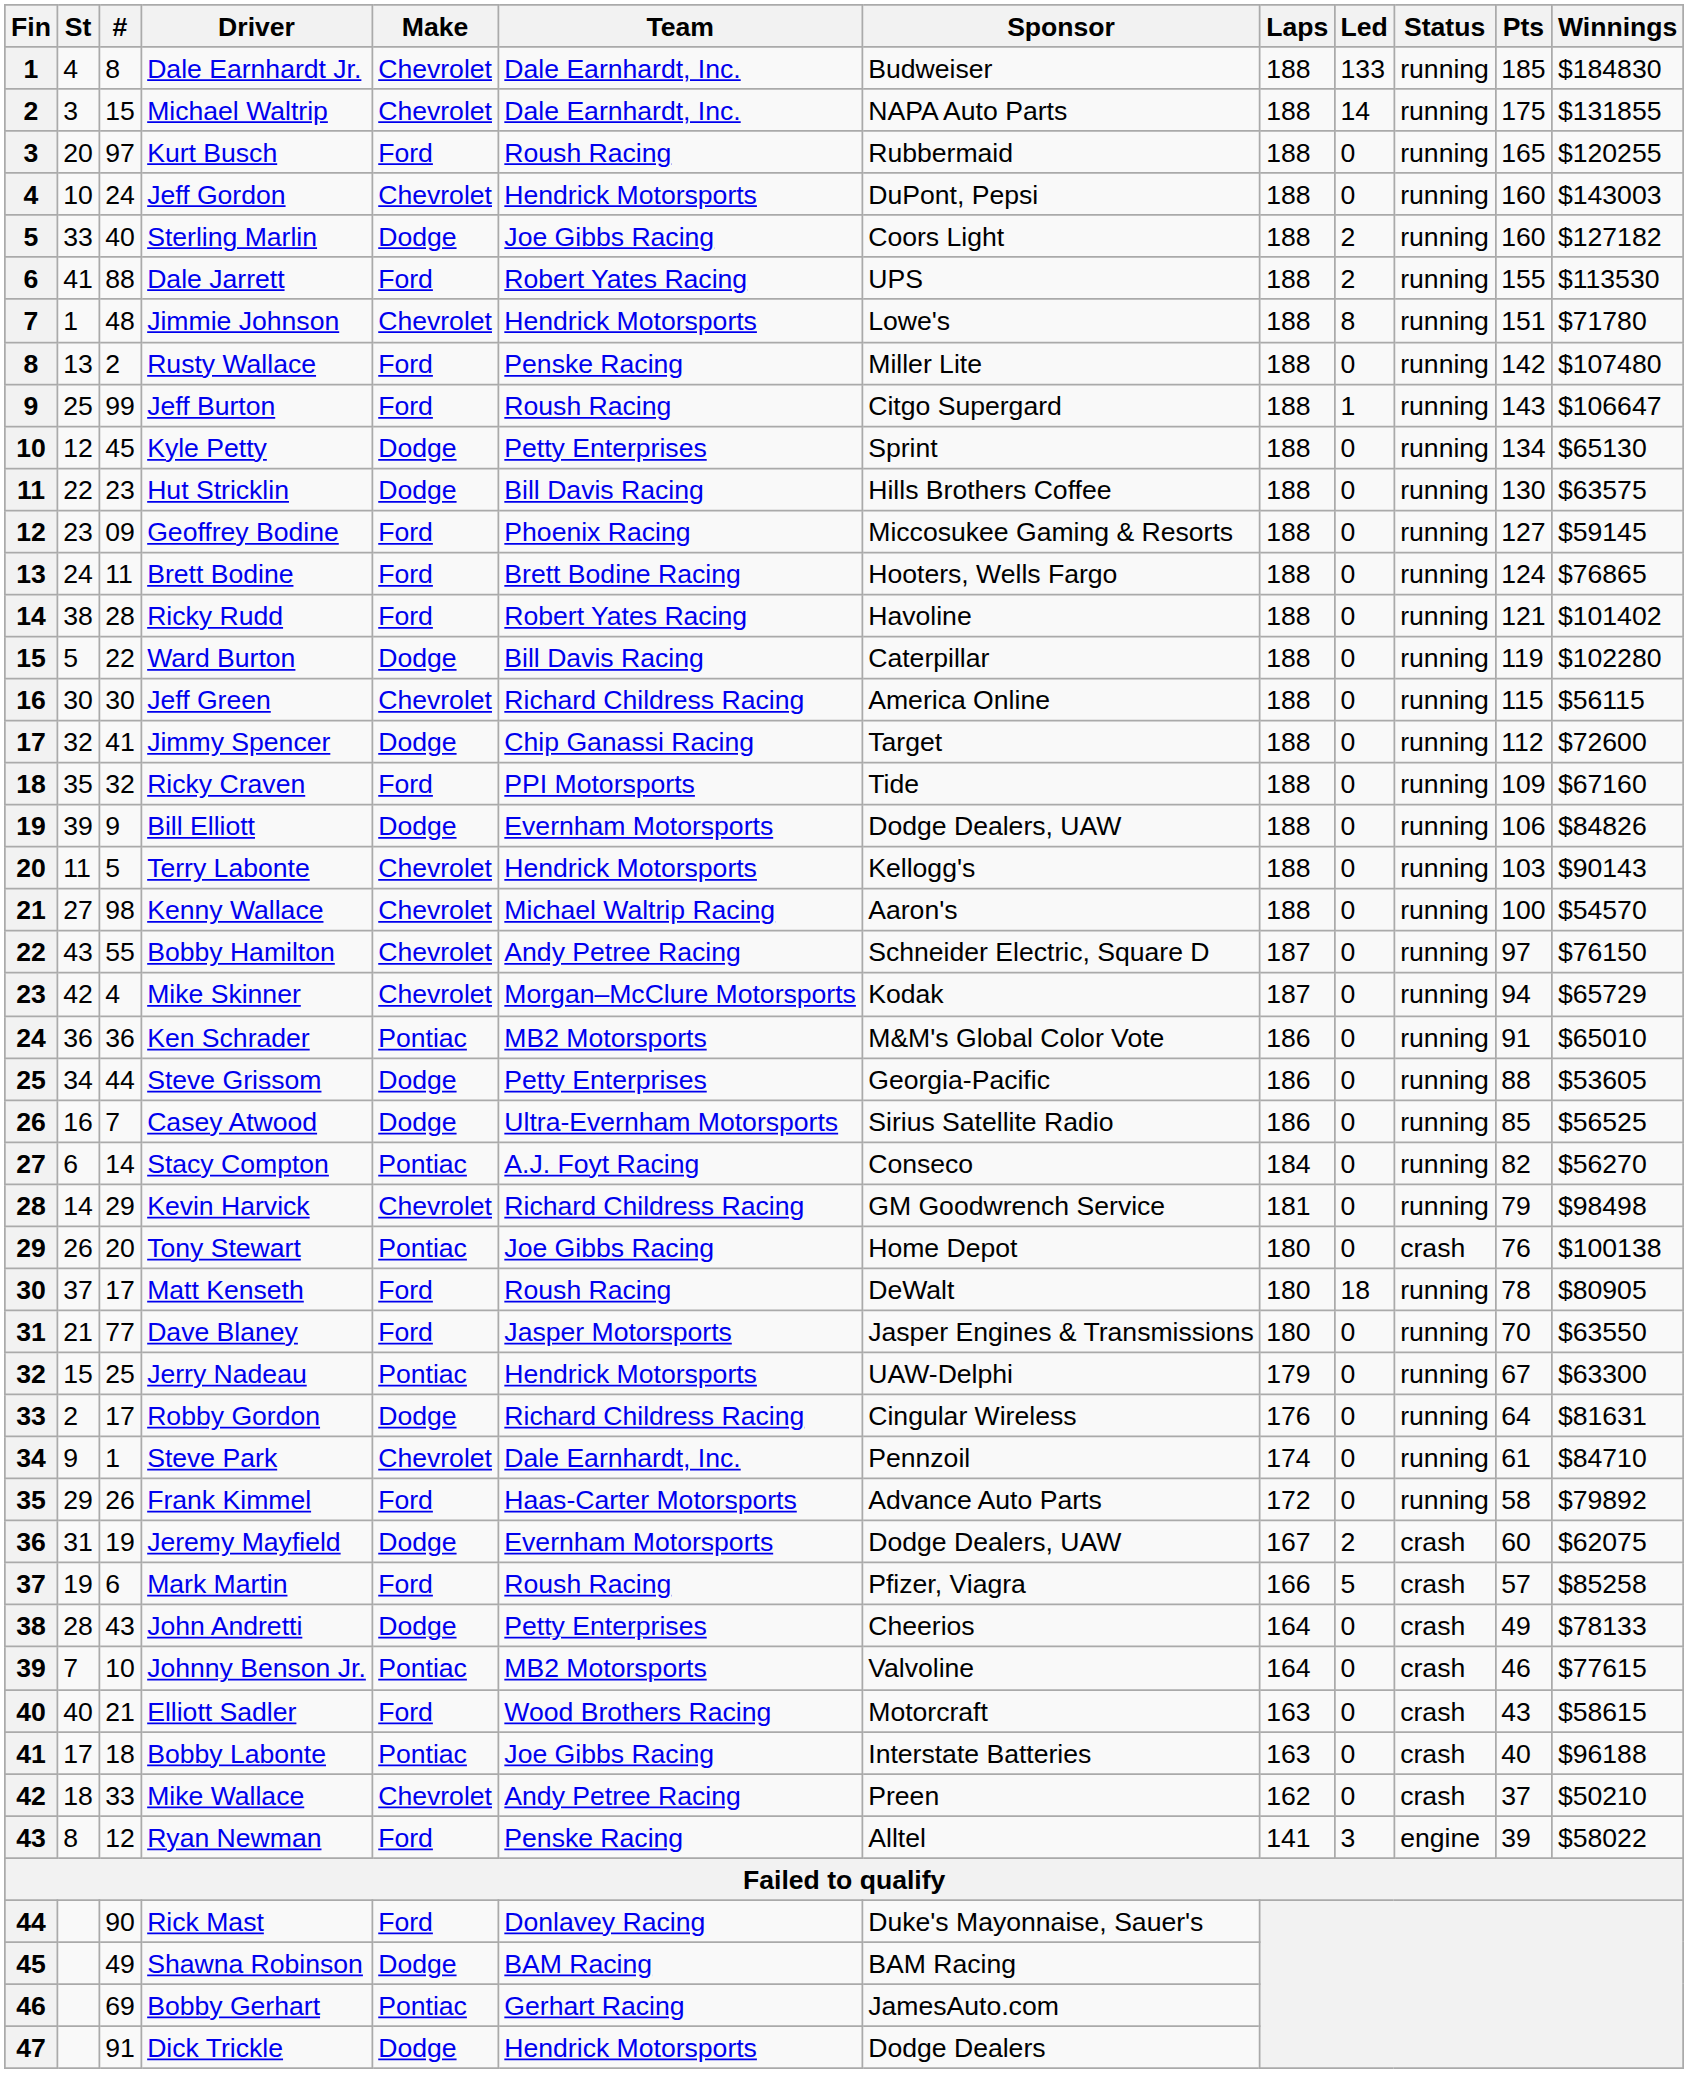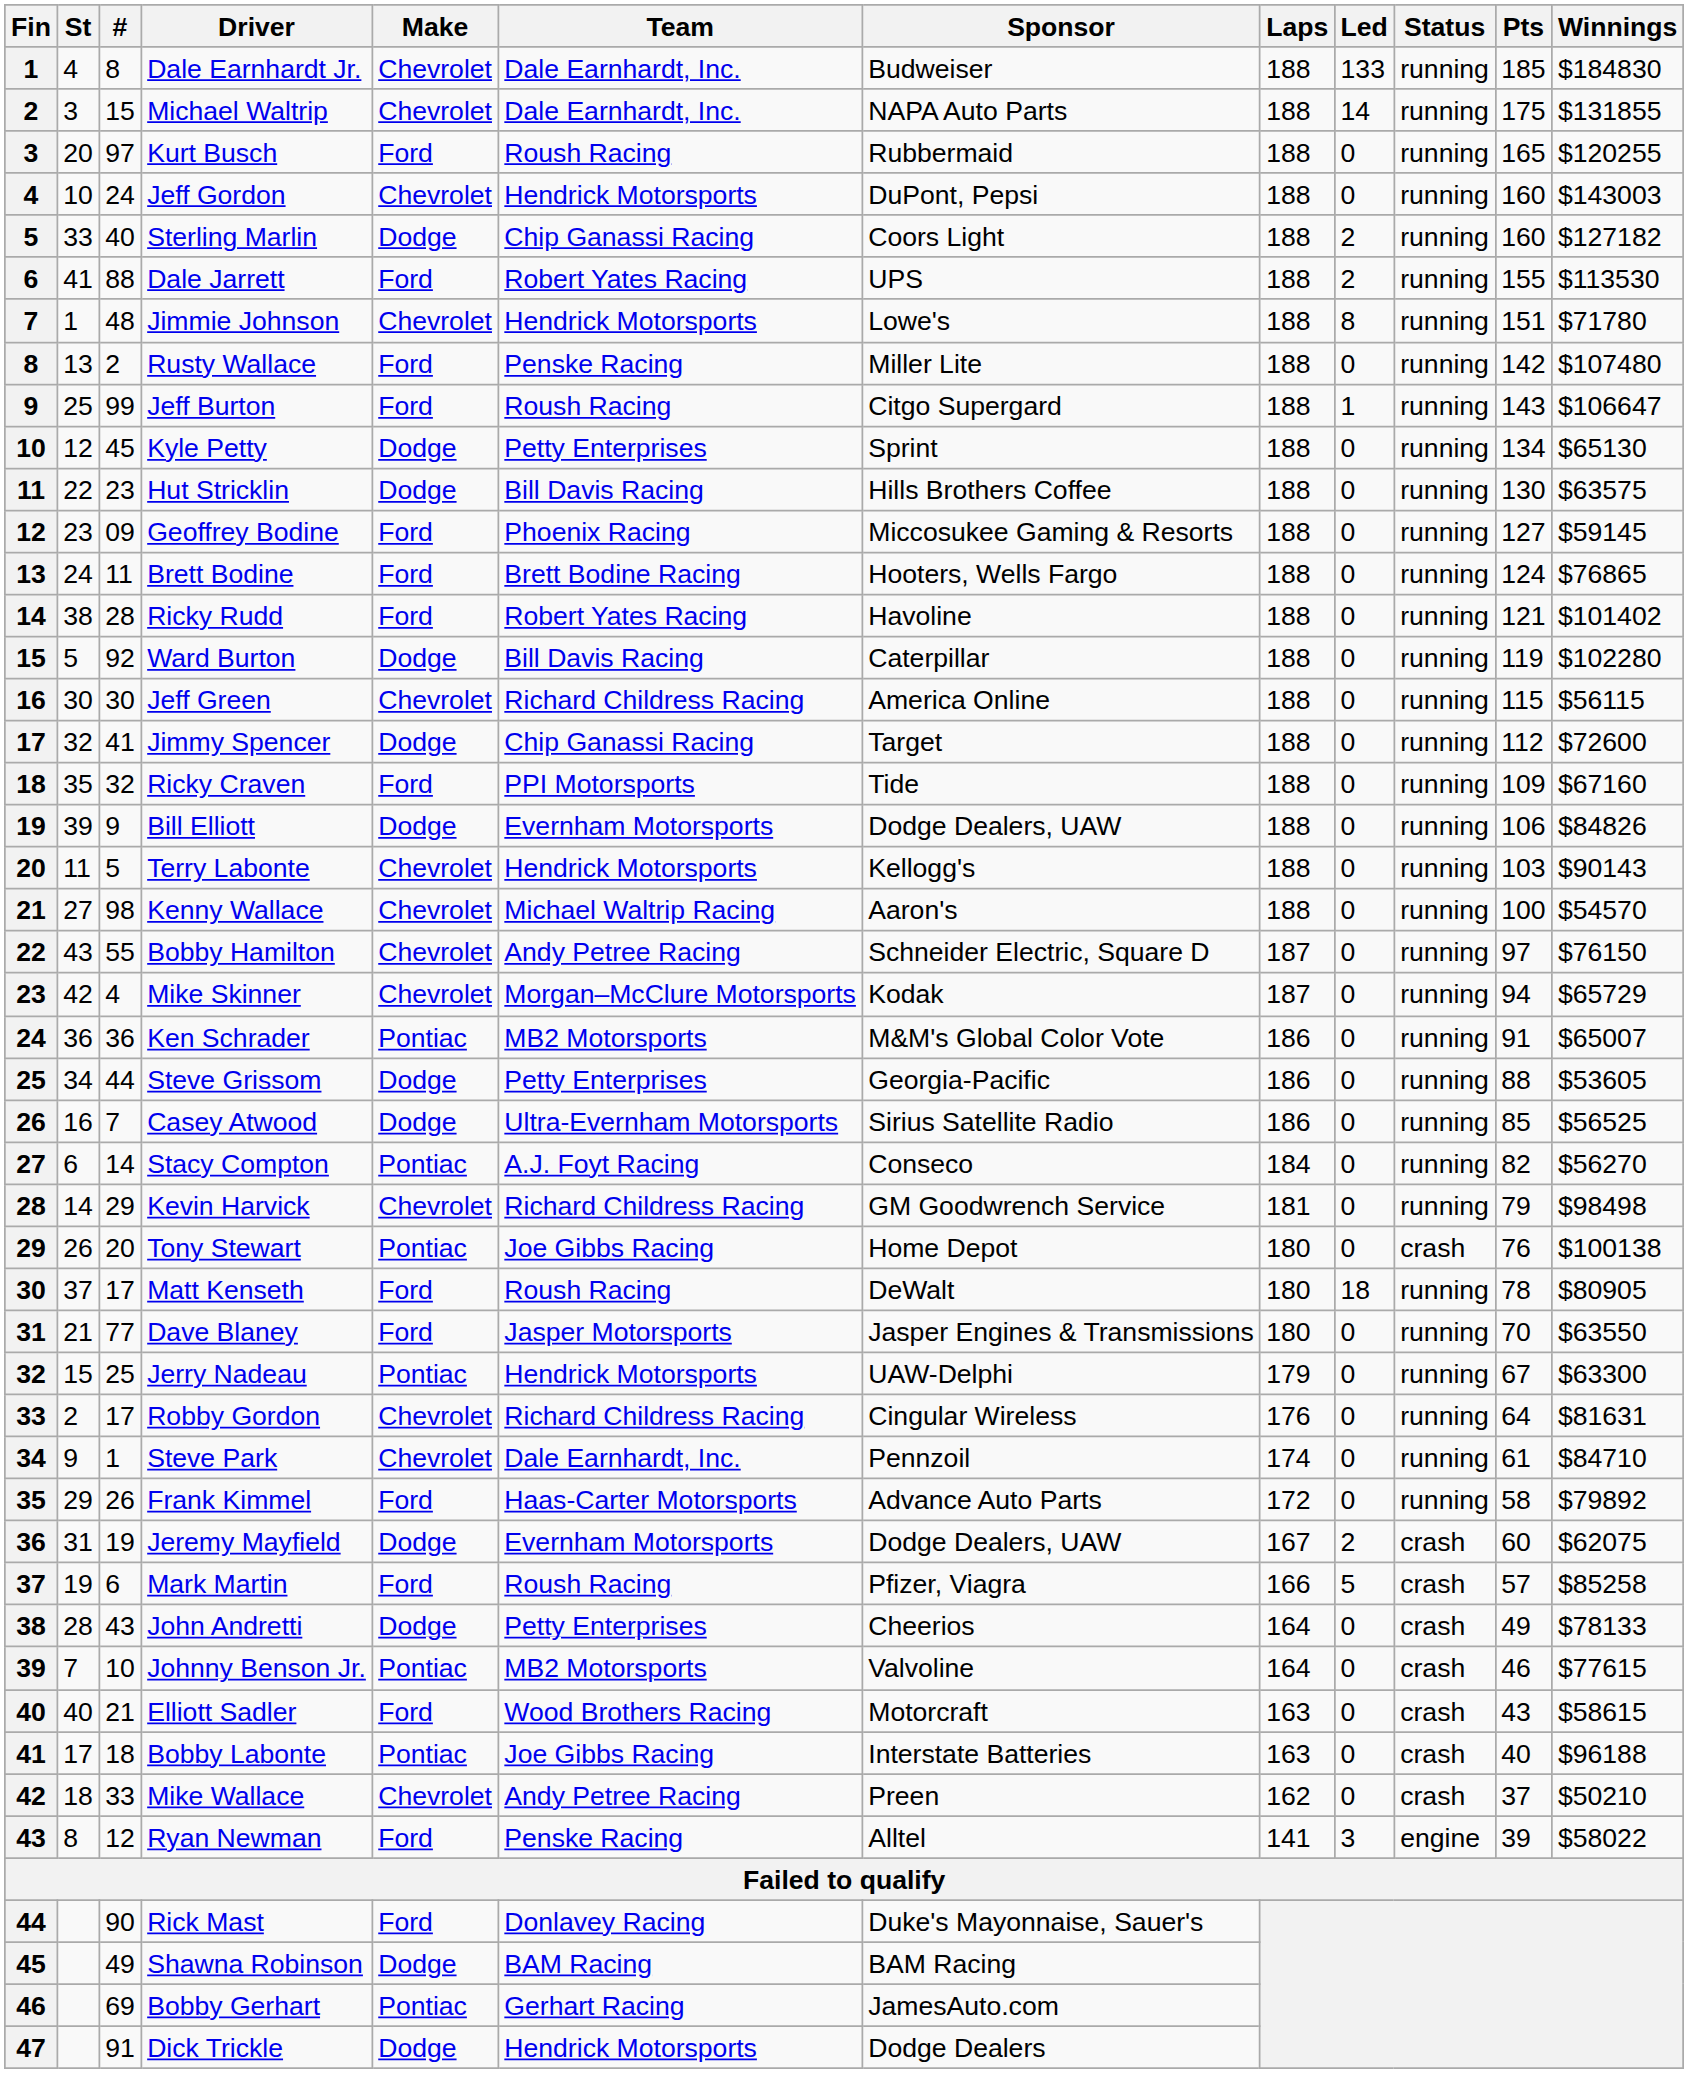(609, 237) Joe Gibbs Racing -> (629, 237) Chip Ganassi Racing
(120, 658) 22 -> (120, 658) 92
(1602, 1037) $65010 -> (1602, 1037) $65007
(417, 1416) Dodge -> (435, 1416) Chevrolet
